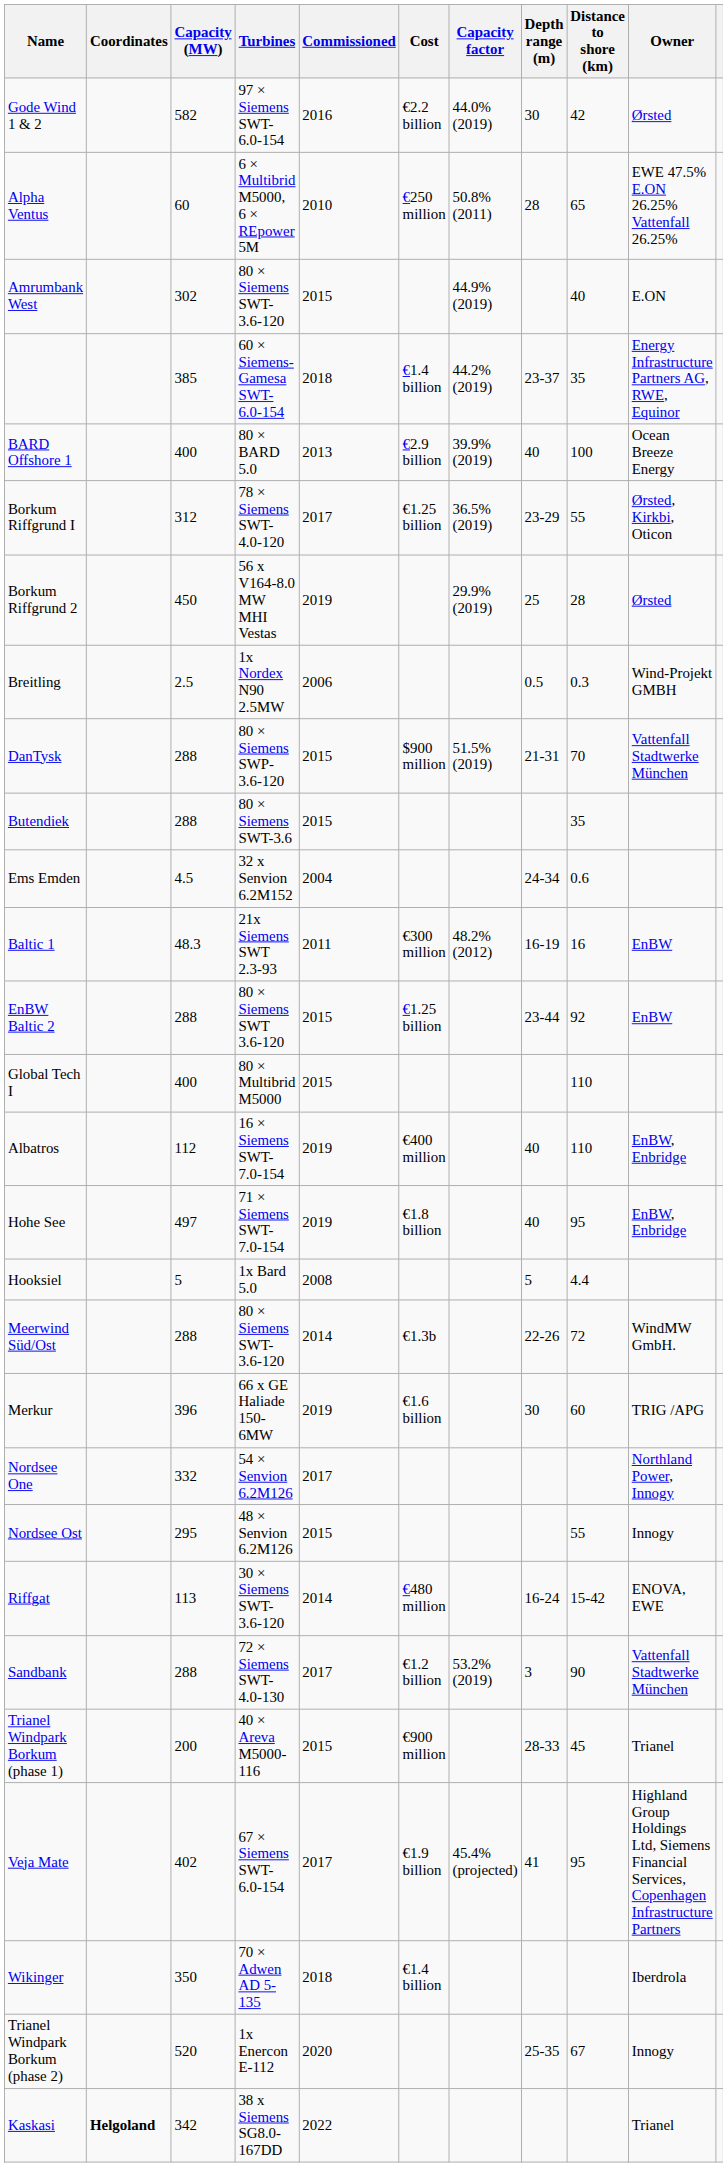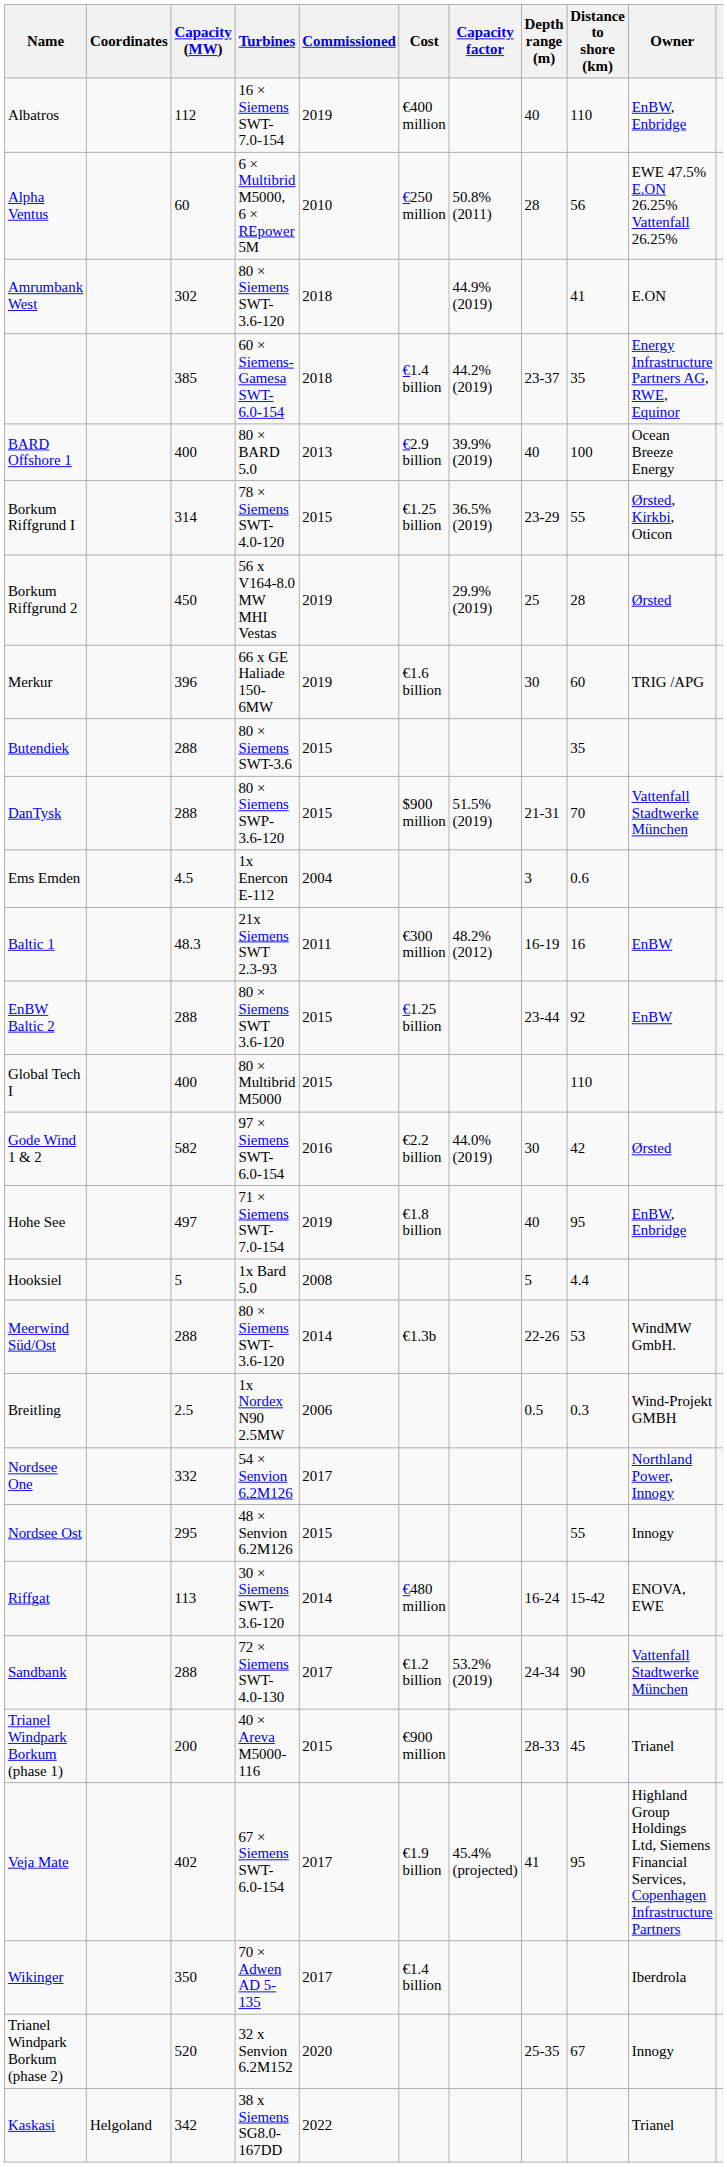rows swapped: (34, 1148) <-> (42, 115)
(578, 205) 65 -> (578, 205) 56
(317, 296) 2015 -> (317, 296) 2018
(578, 296) 40 -> (578, 296) 41
(186, 517) 312 -> (186, 517) 314
(317, 517) 2017 -> (317, 517) 2015
rows swapped: (34, 682) <-> (30, 1410)
rows swapped: (38, 821) <-> (35, 755)
(266, 878) 32 x Senvion 6.2M152 -> (263, 878) 1x Enercon E-112
(542, 878) 24-34 -> (528, 878) 3
(578, 1336) 72 -> (578, 1336) 53
(528, 1672) 3 -> (542, 1672) 24-34
(317, 1977) 2018 -> (317, 1977) 2017
(263, 2051) 1x Enercon E-112 -> (266, 2051) 32 x Senvion 6.2M152
(123, 2125) bold -> (121, 2125) normal
